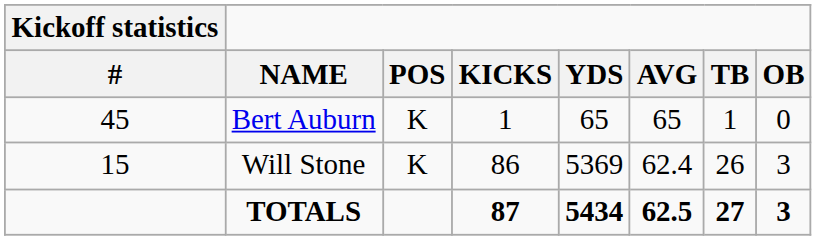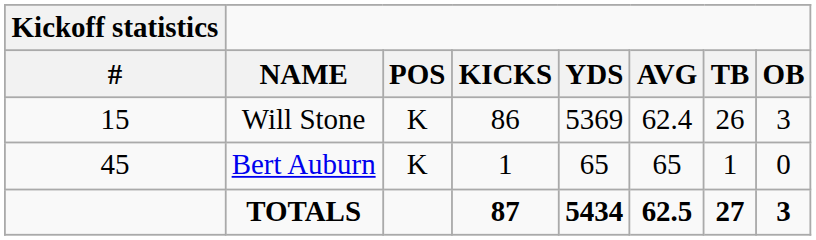rows swapped: (304, 165) <-> (304, 119)
